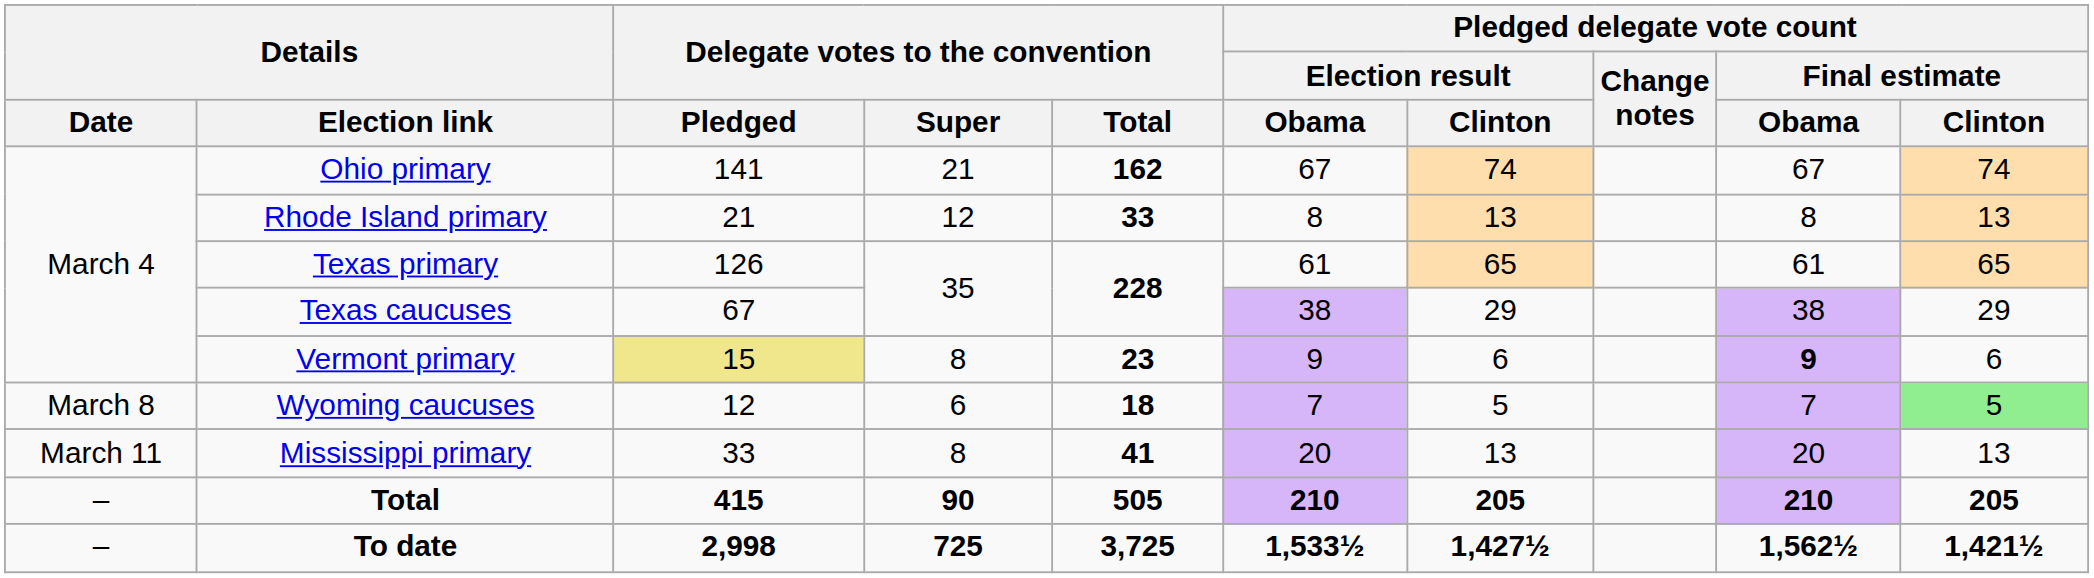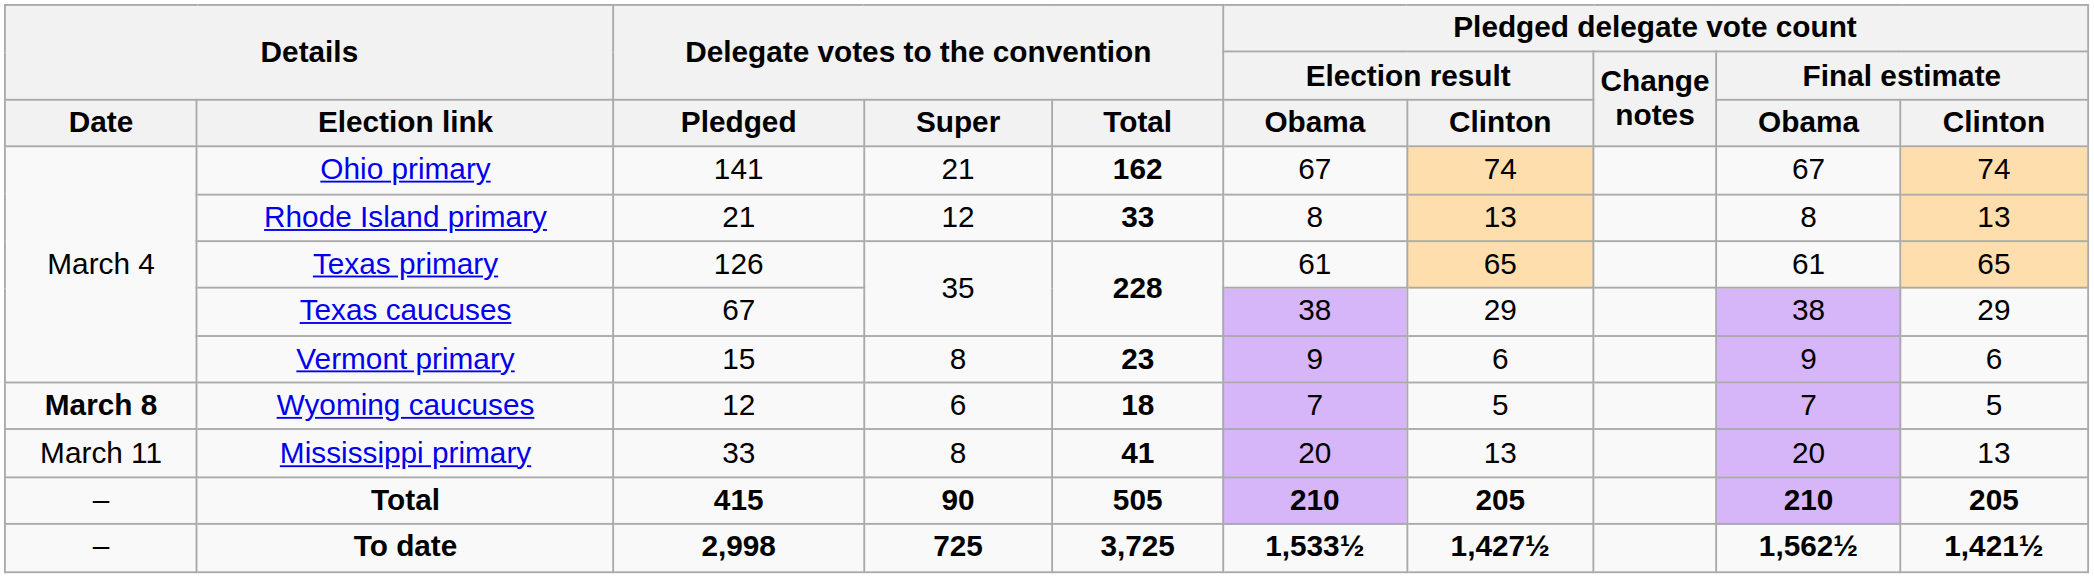(739, 358) khaki background -> (739, 358) no background
(1809, 358) bold -> (1809, 358) normal
(101, 405) normal -> (101, 405) bold
(1994, 405) lightgreen background -> (1994, 405) no background
